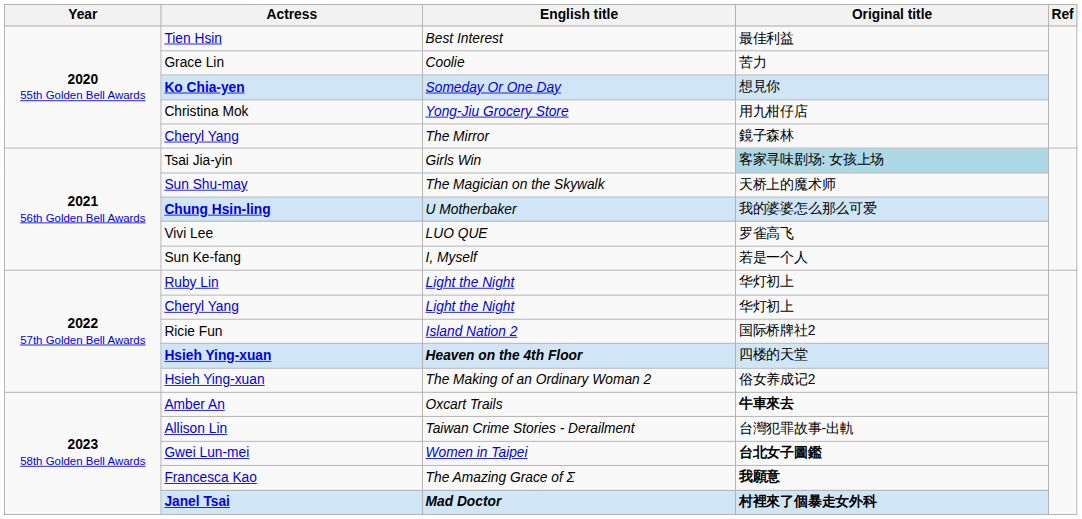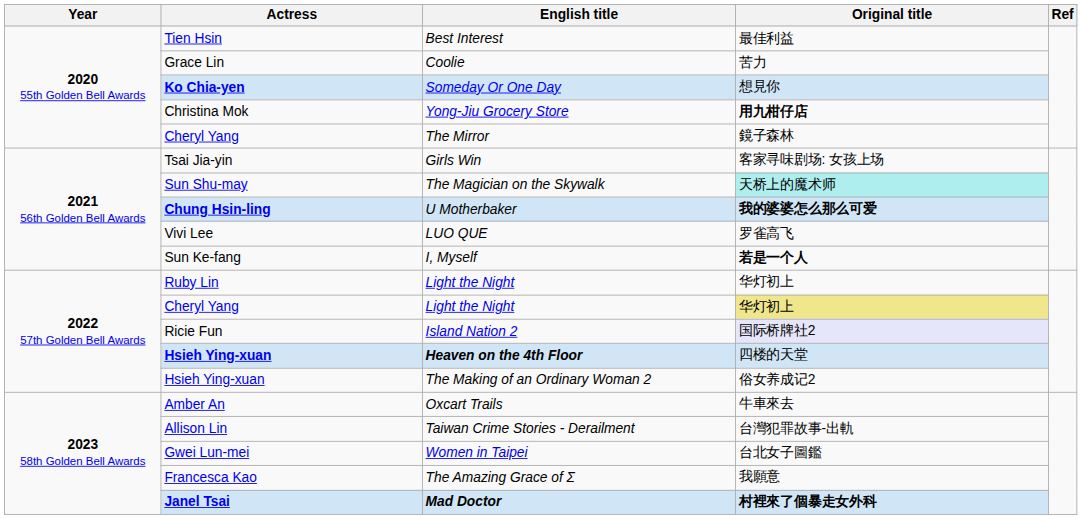(773, 111) normal -> (773, 111) bold
(812, 160) lightblue background -> (812, 160) no background
(787, 184) no background -> (787, 184) paleturquoise background
(808, 208) normal -> (808, 208) bold
(773, 257) normal -> (773, 257) bold
(766, 306) no background -> (766, 306) khaki background
(777, 330) no background -> (777, 330) lavender background
(766, 404) bold -> (766, 404) normal
(780, 452) bold -> (780, 452) normal
(760, 477) bold -> (760, 477) normal
